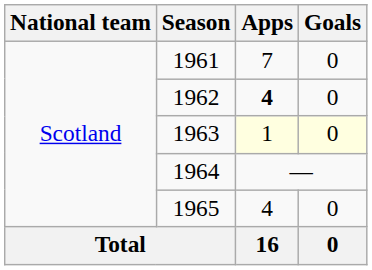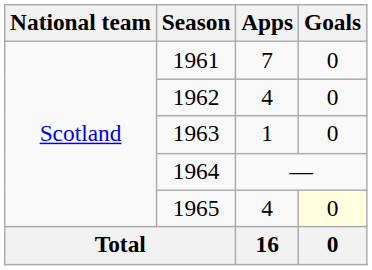(267, 97) bold -> (267, 97) normal
(267, 134) lightyellow background -> (267, 134) no background
(333, 134) lightyellow background -> (333, 134) no background
(333, 208) no background -> (333, 208) lightyellow background
